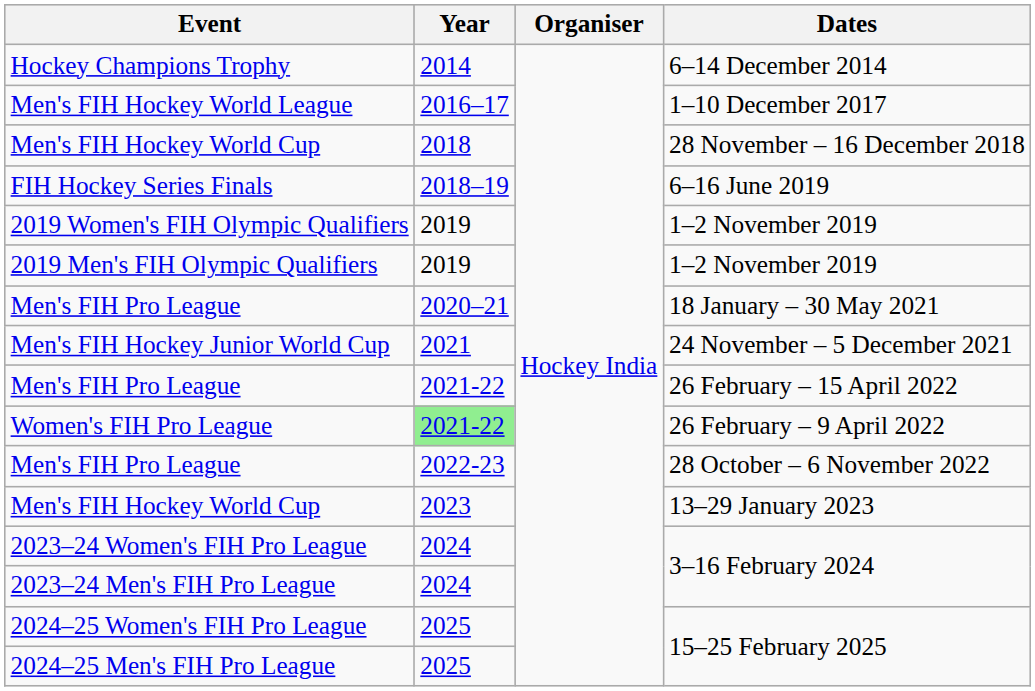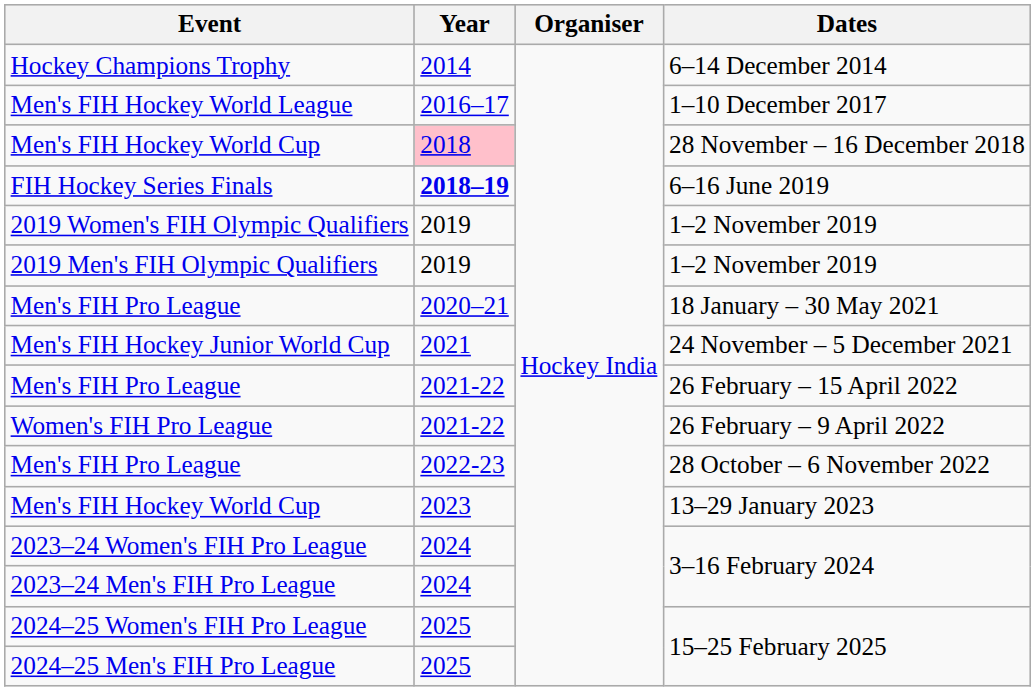(446, 144) no background -> (446, 144) pink background
(465, 184) normal -> (465, 184) bold
(462, 425) lightgreen background -> (462, 425) no background
